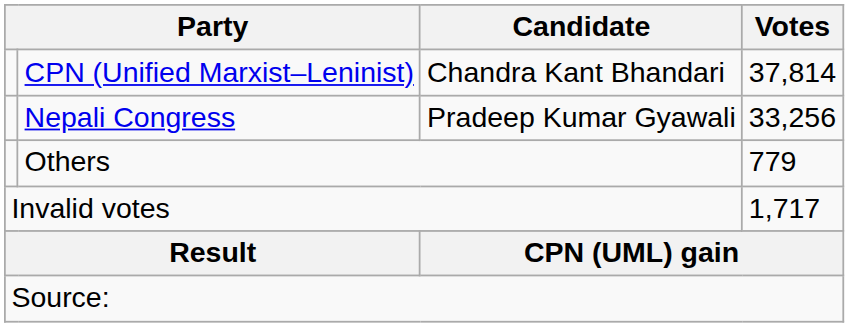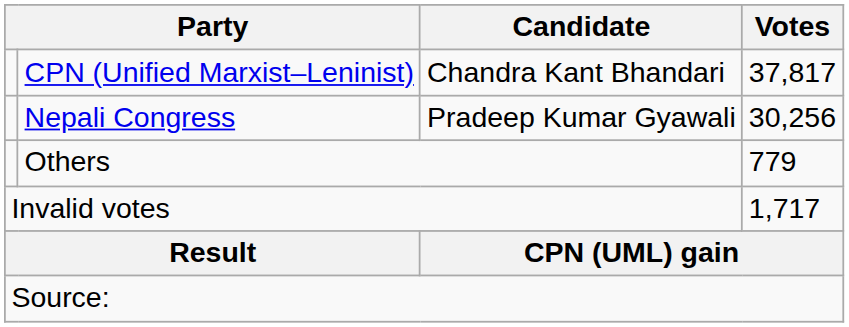(792, 72) 37,814 -> (792, 72) 37,817
(792, 117) 33,256 -> (792, 117) 30,256
